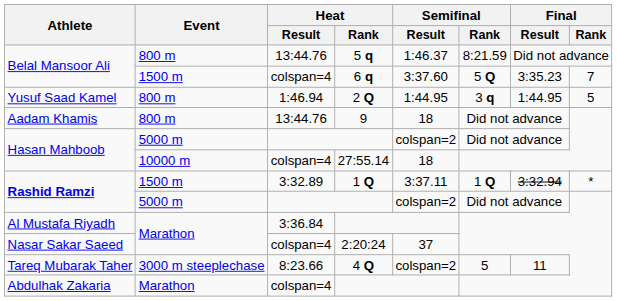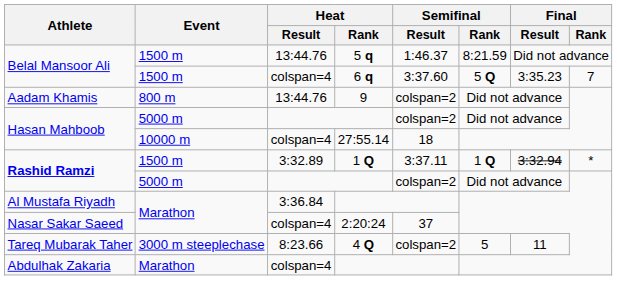(157, 56) 800 m -> (161, 56) 1500 m
- row: (62, 98)
(426, 119) 18 -> (426, 98) colspan=2
